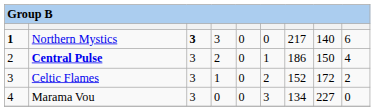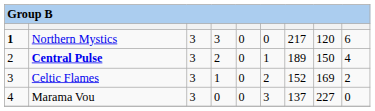(192, 39) bold -> (192, 39) normal
(325, 39) 140 -> (325, 39) 120
(297, 58) 186 -> (297, 58) 189
(325, 77) 172 -> (325, 77) 169
(297, 96) 134 -> (297, 96) 137
